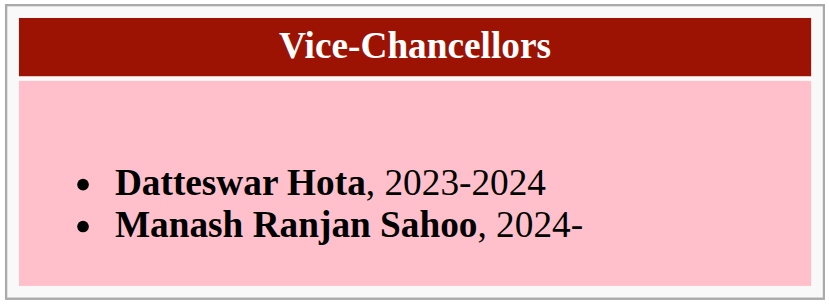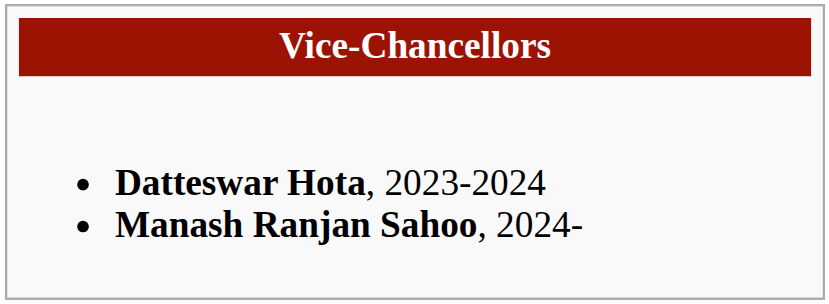(415, 203) pink background -> (415, 203) no background
